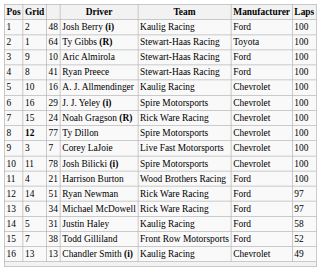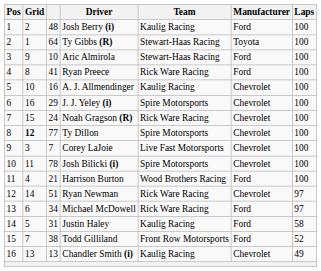(180, 72) Stewart-Haas Racing -> (174, 72) Rick Ware Racing
(242, 193) Ford -> (252, 193) Chevrolet
